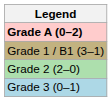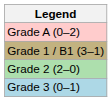(45, 32) bold -> (44, 32) normal
